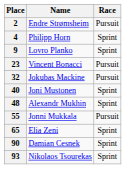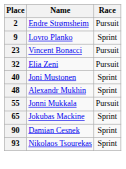- row: (15, 37)
(57, 77) Jokubas Mackine -> (43, 64) Elia Zeni
(43, 130) Elia Zeni -> (57, 117) Jokubas Mackine
